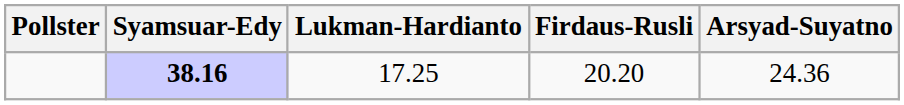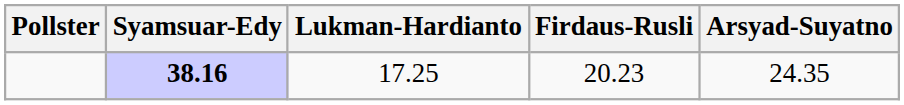(614, 74) 20.20 -> (614, 74) 20.23
(800, 74) 24.36 -> (800, 74) 24.35
